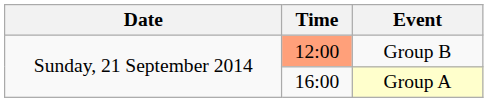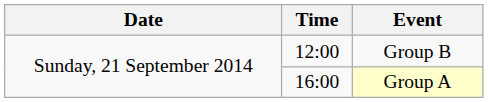(317, 50) lightsalmon background -> (317, 50) no background
